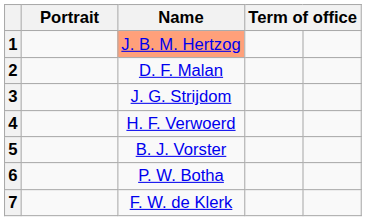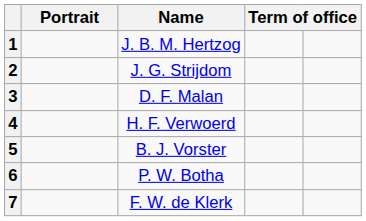(181, 44) lightsalmon background -> (181, 44) no background
(181, 70) D. F. Malan -> (181, 70) J. G. Strijdom
(181, 96) J. G. Strijdom -> (181, 96) D. F. Malan
